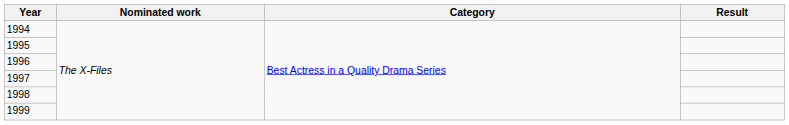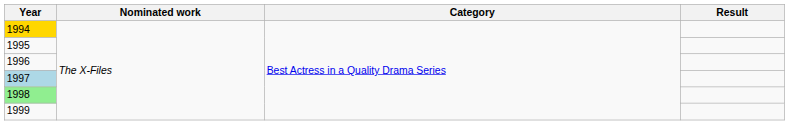(18, 29) no background -> (18, 29) gold background
(18, 78) no background -> (18, 78) lightblue background
(18, 95) no background -> (18, 95) lightgreen background
